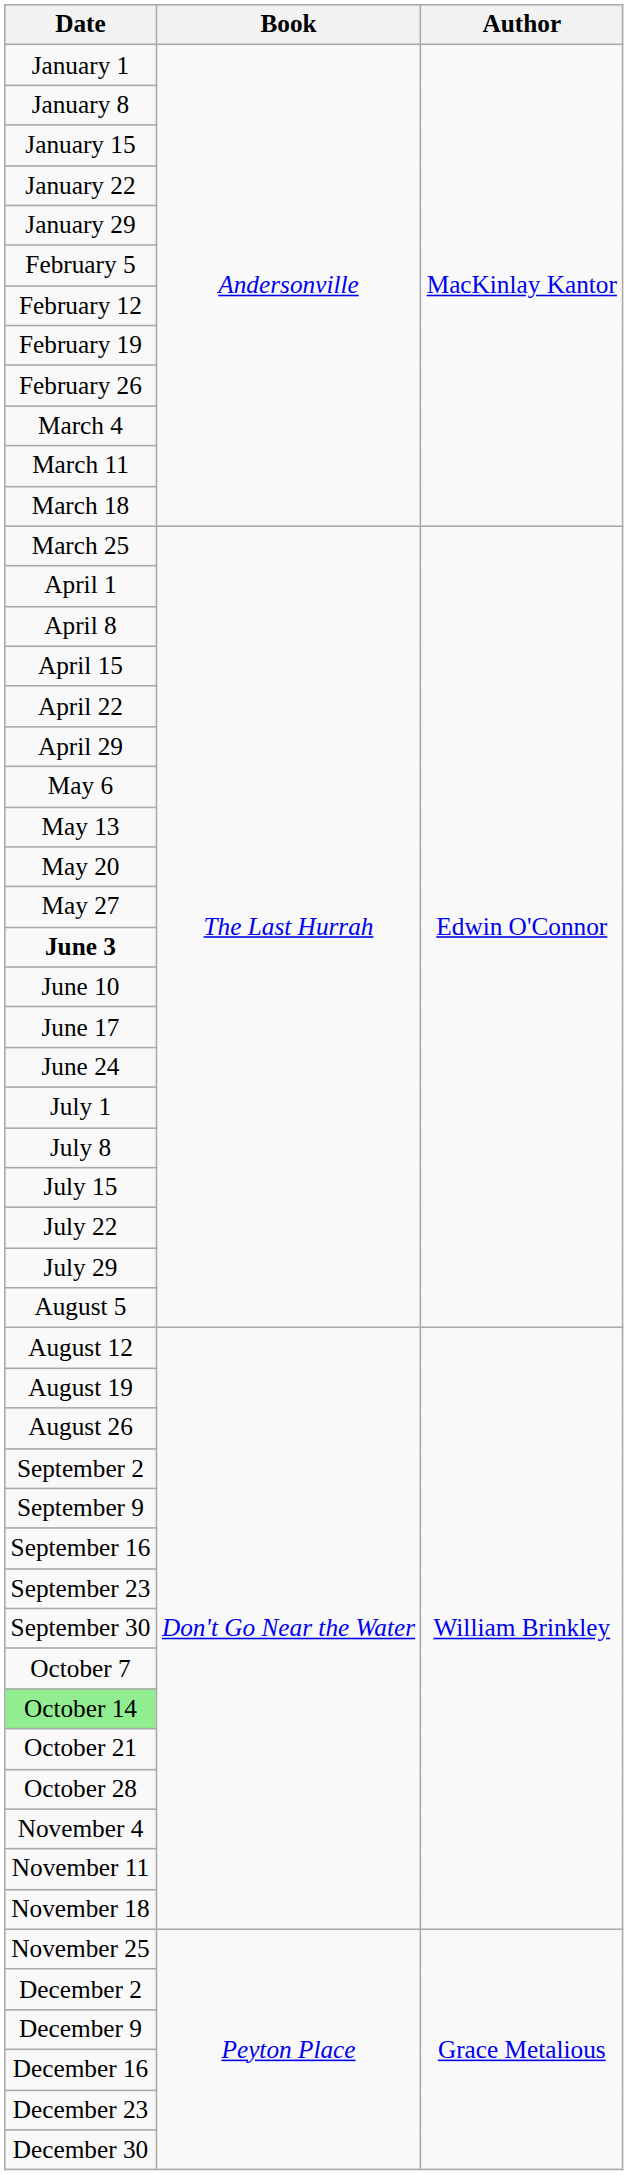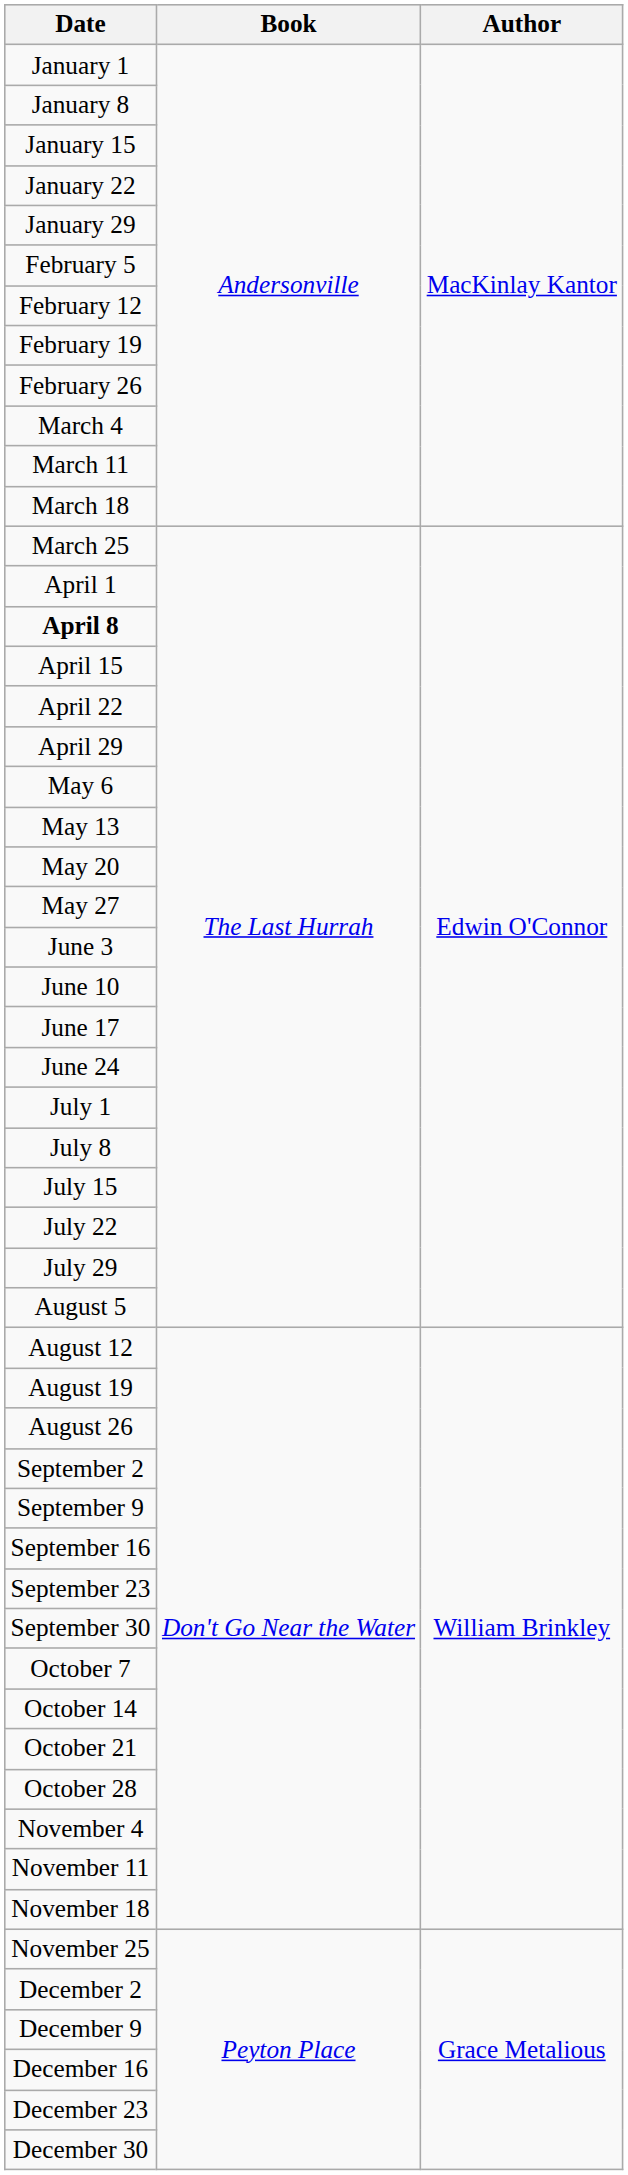(80, 625) normal -> (80, 625) bold
(80, 946) bold -> (80, 946) normal
(80, 1708) lightgreen background -> (80, 1708) no background
